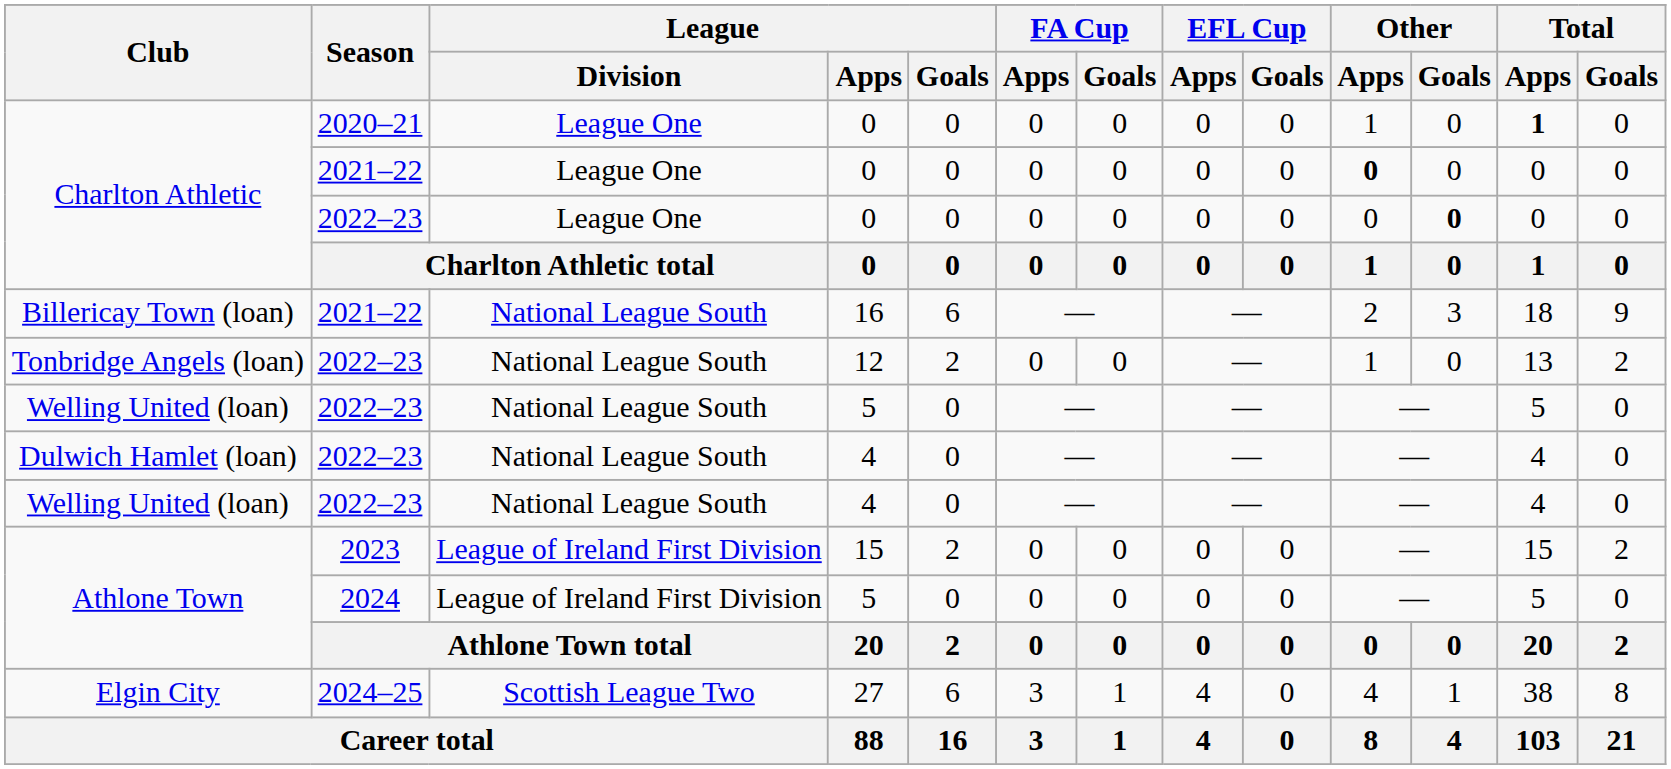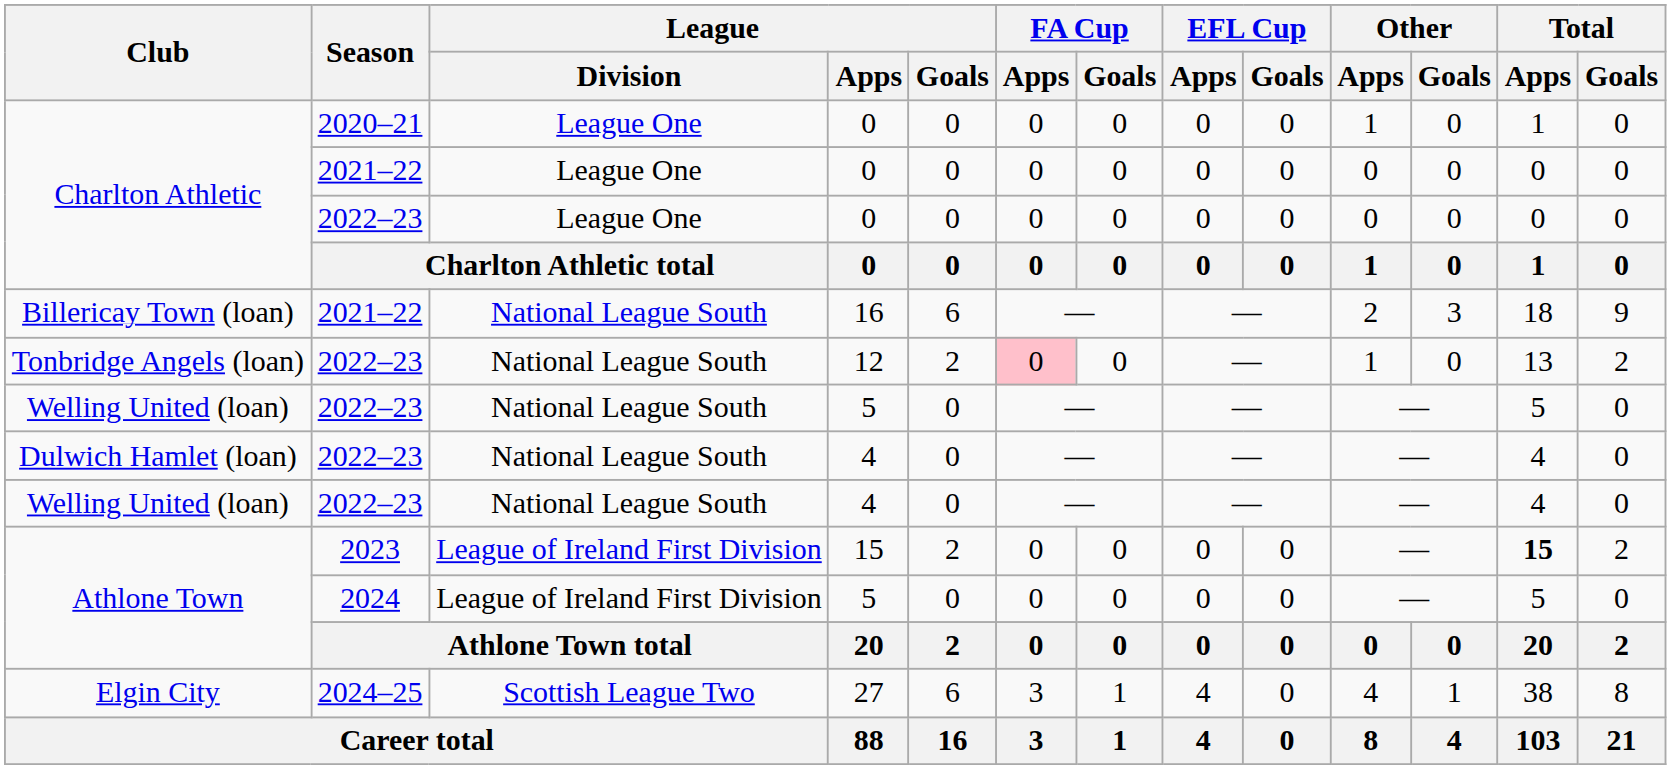(1538, 123) bold -> (1538, 123) normal
(1371, 170) bold -> (1371, 170) normal
(1454, 218) bold -> (1454, 218) normal
(1036, 360) no background -> (1036, 360) pink background
(1538, 550) normal -> (1538, 550) bold
